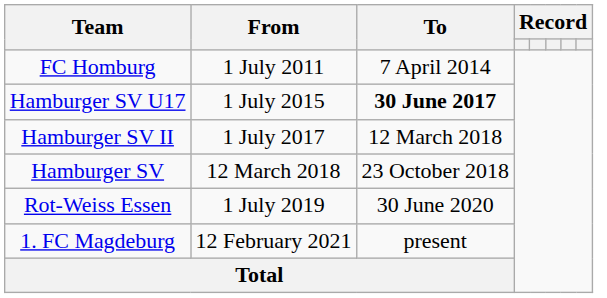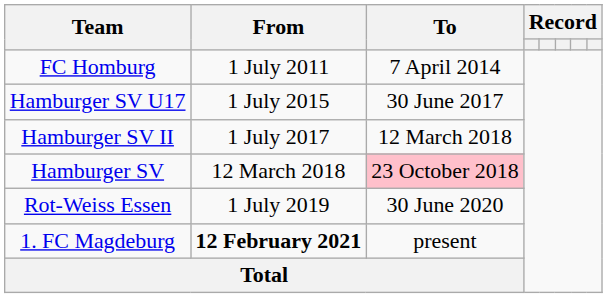(435, 101) bold -> (445, 101) normal
(435, 171) no background -> (445, 171) pink background
(274, 240) normal -> (278, 240) bold
